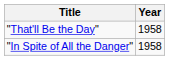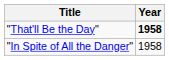(150, 30) normal -> (150, 30) bold
